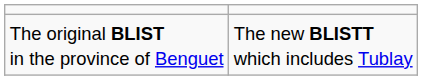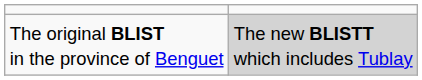(323, 45) no background -> (323, 45) lightgrey background
